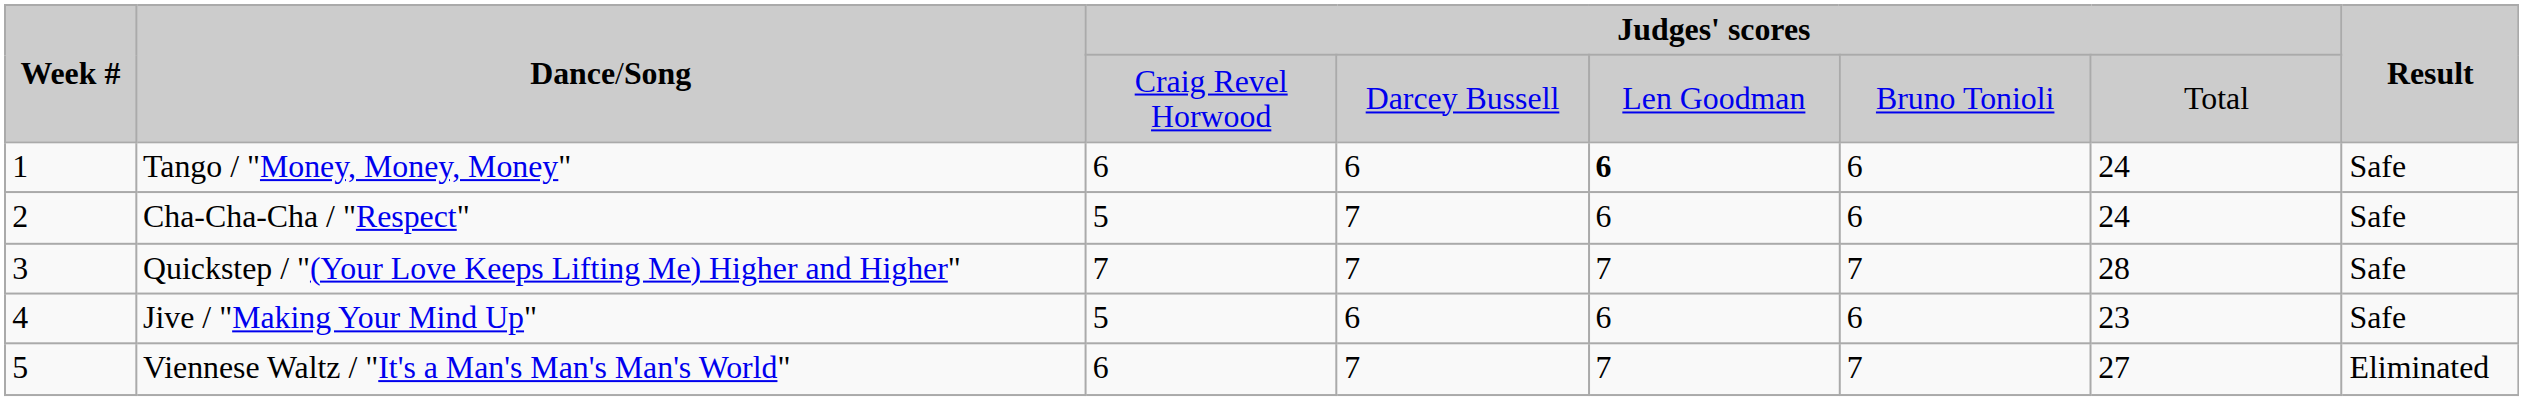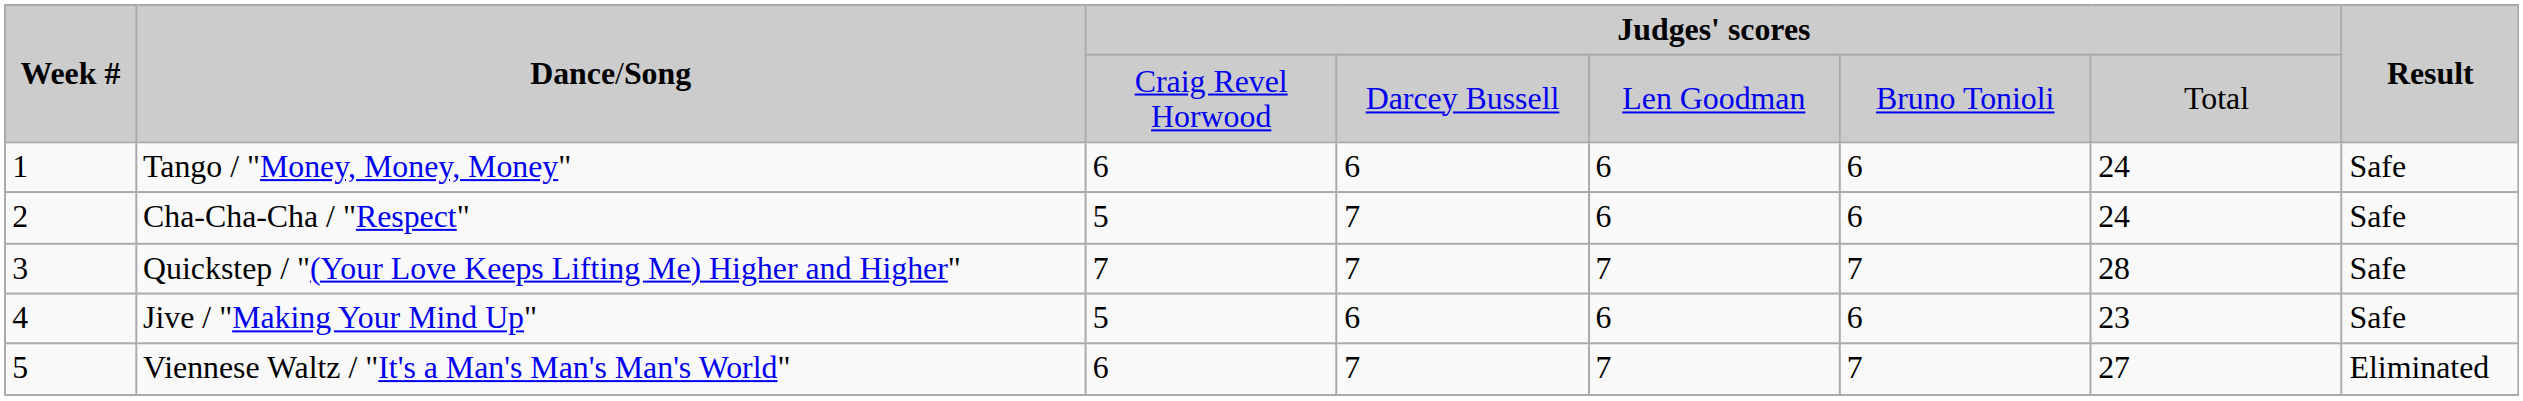(1603, 166) bold -> (1603, 166) normal
